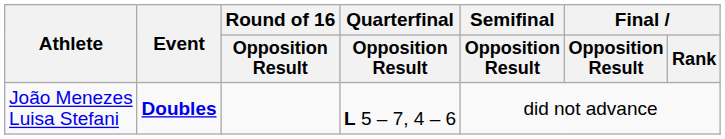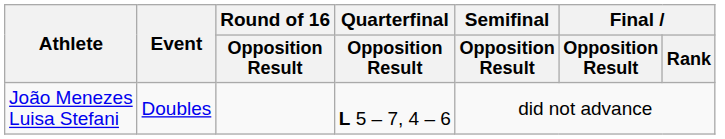(179, 109) bold -> (176, 109) normal
